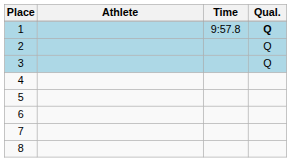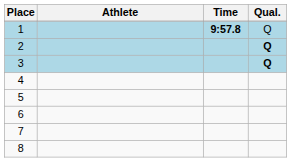(226, 30) normal -> (226, 30) bold
(267, 30) bold -> (267, 30) normal
(267, 47) normal -> (267, 47) bold
(267, 64) normal -> (267, 64) bold
